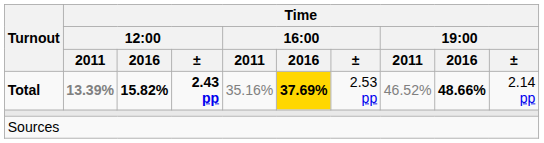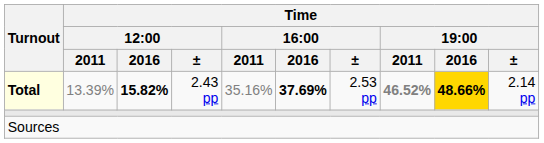(24, 90) no background -> (24, 90) lightyellow background
(90, 90) bold -> (90, 90) normal
(205, 90) bold -> (205, 90) normal
(304, 90) gold background -> (303, 90) no background
(408, 90) normal -> (407, 90) bold
(462, 90) no background -> (461, 90) gold background
